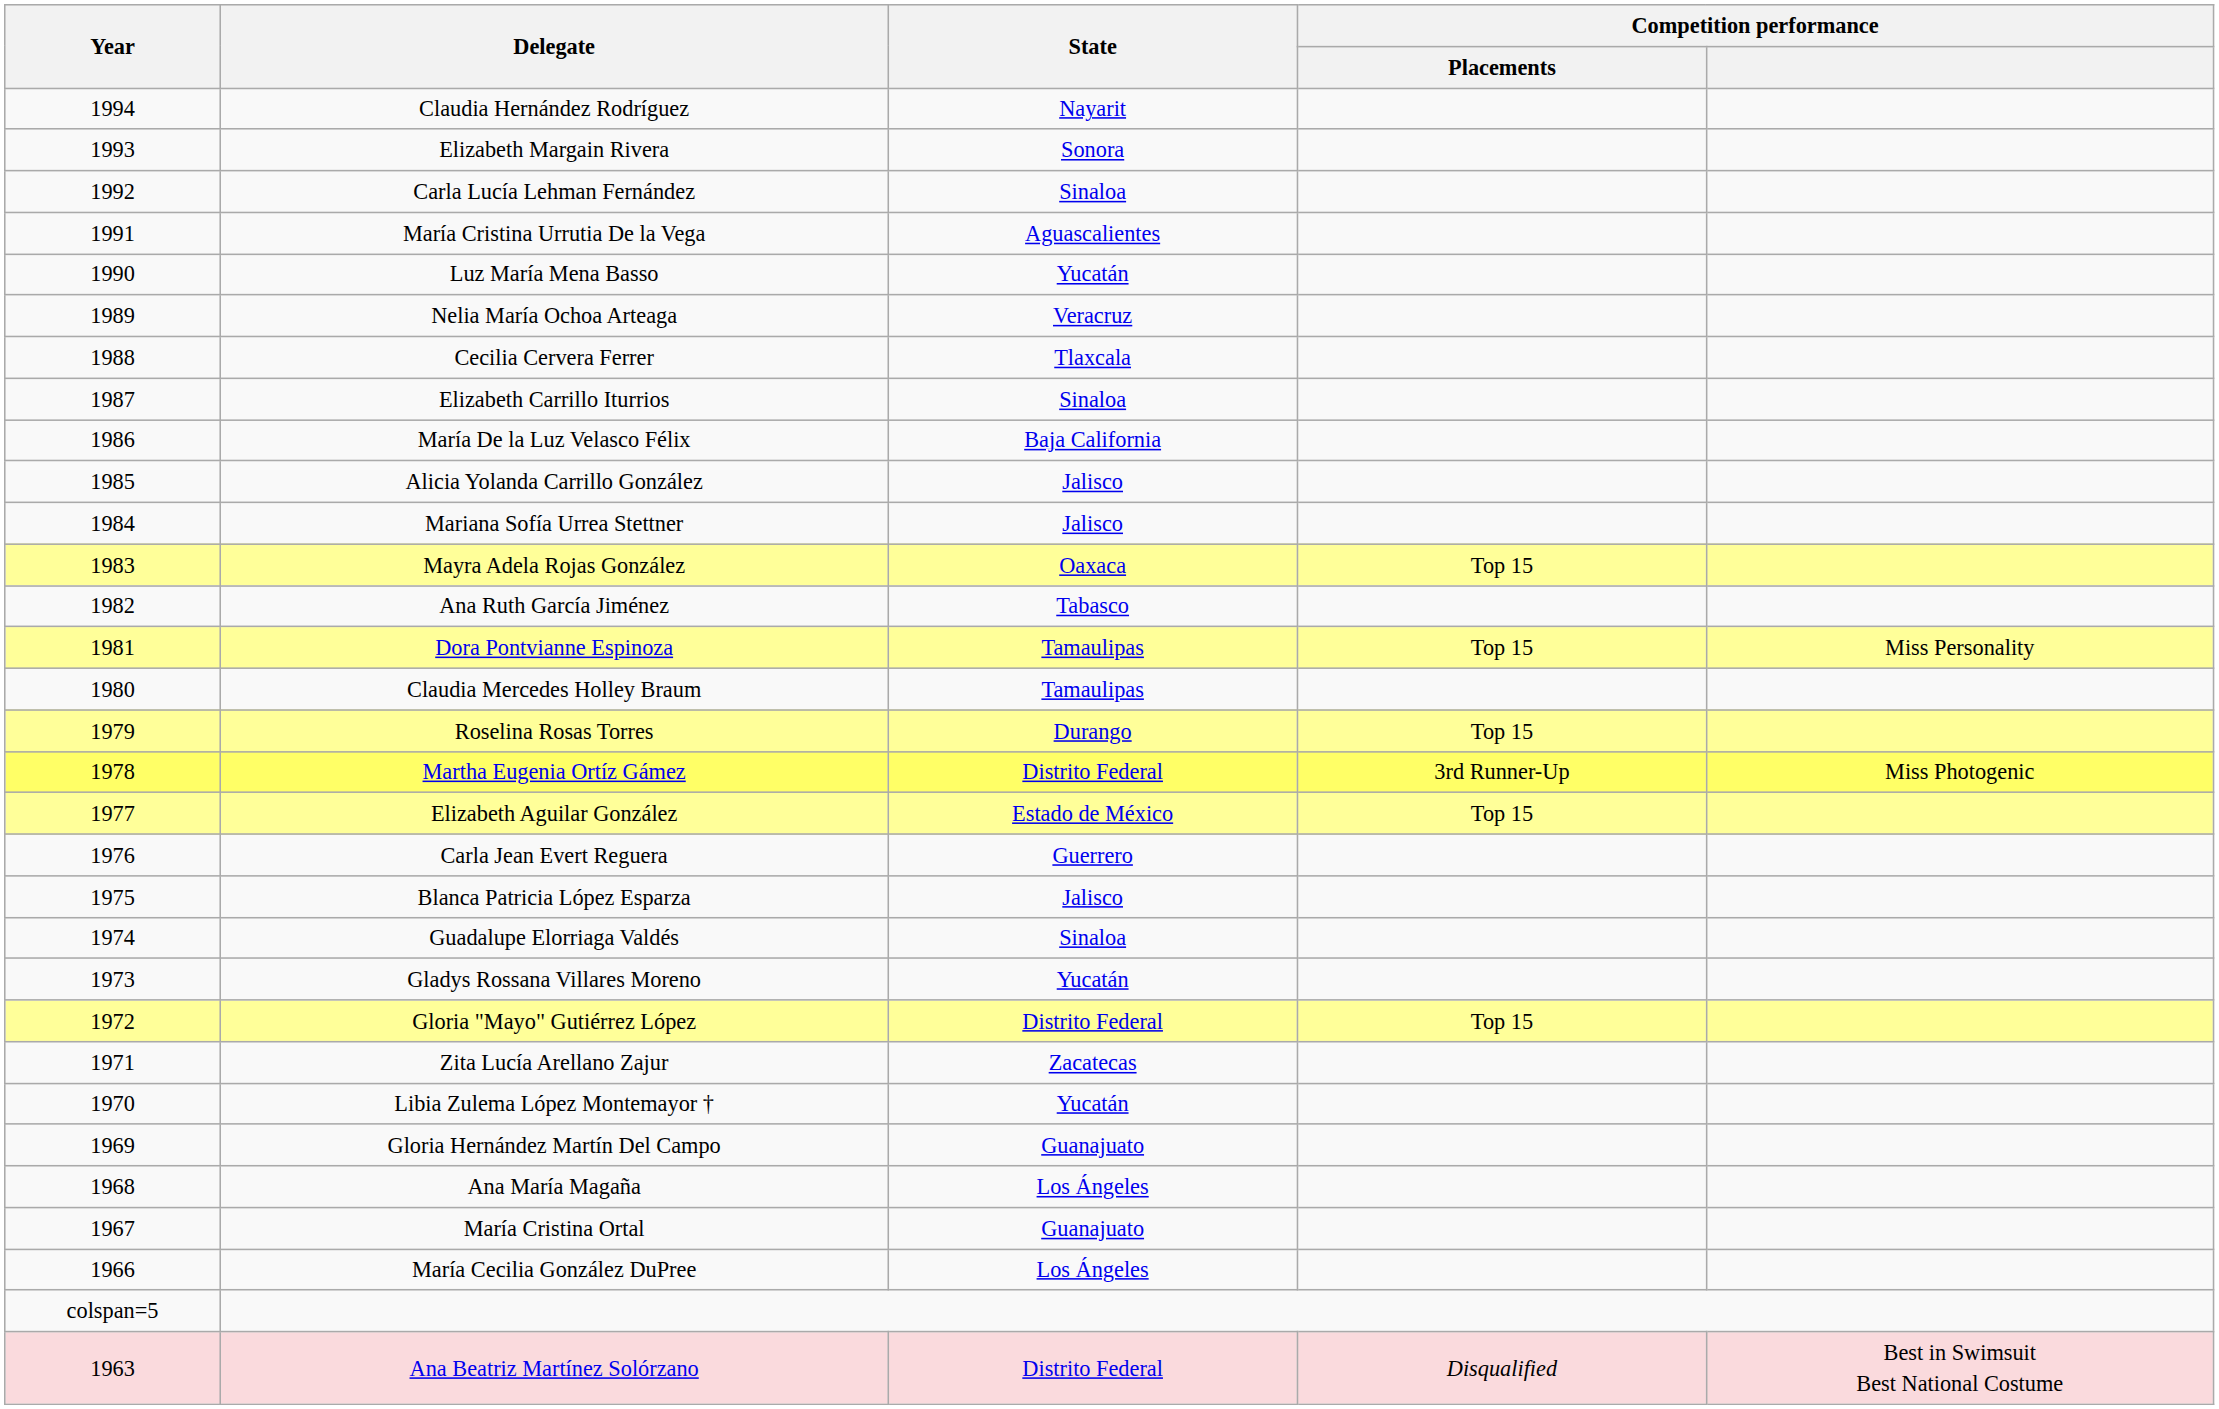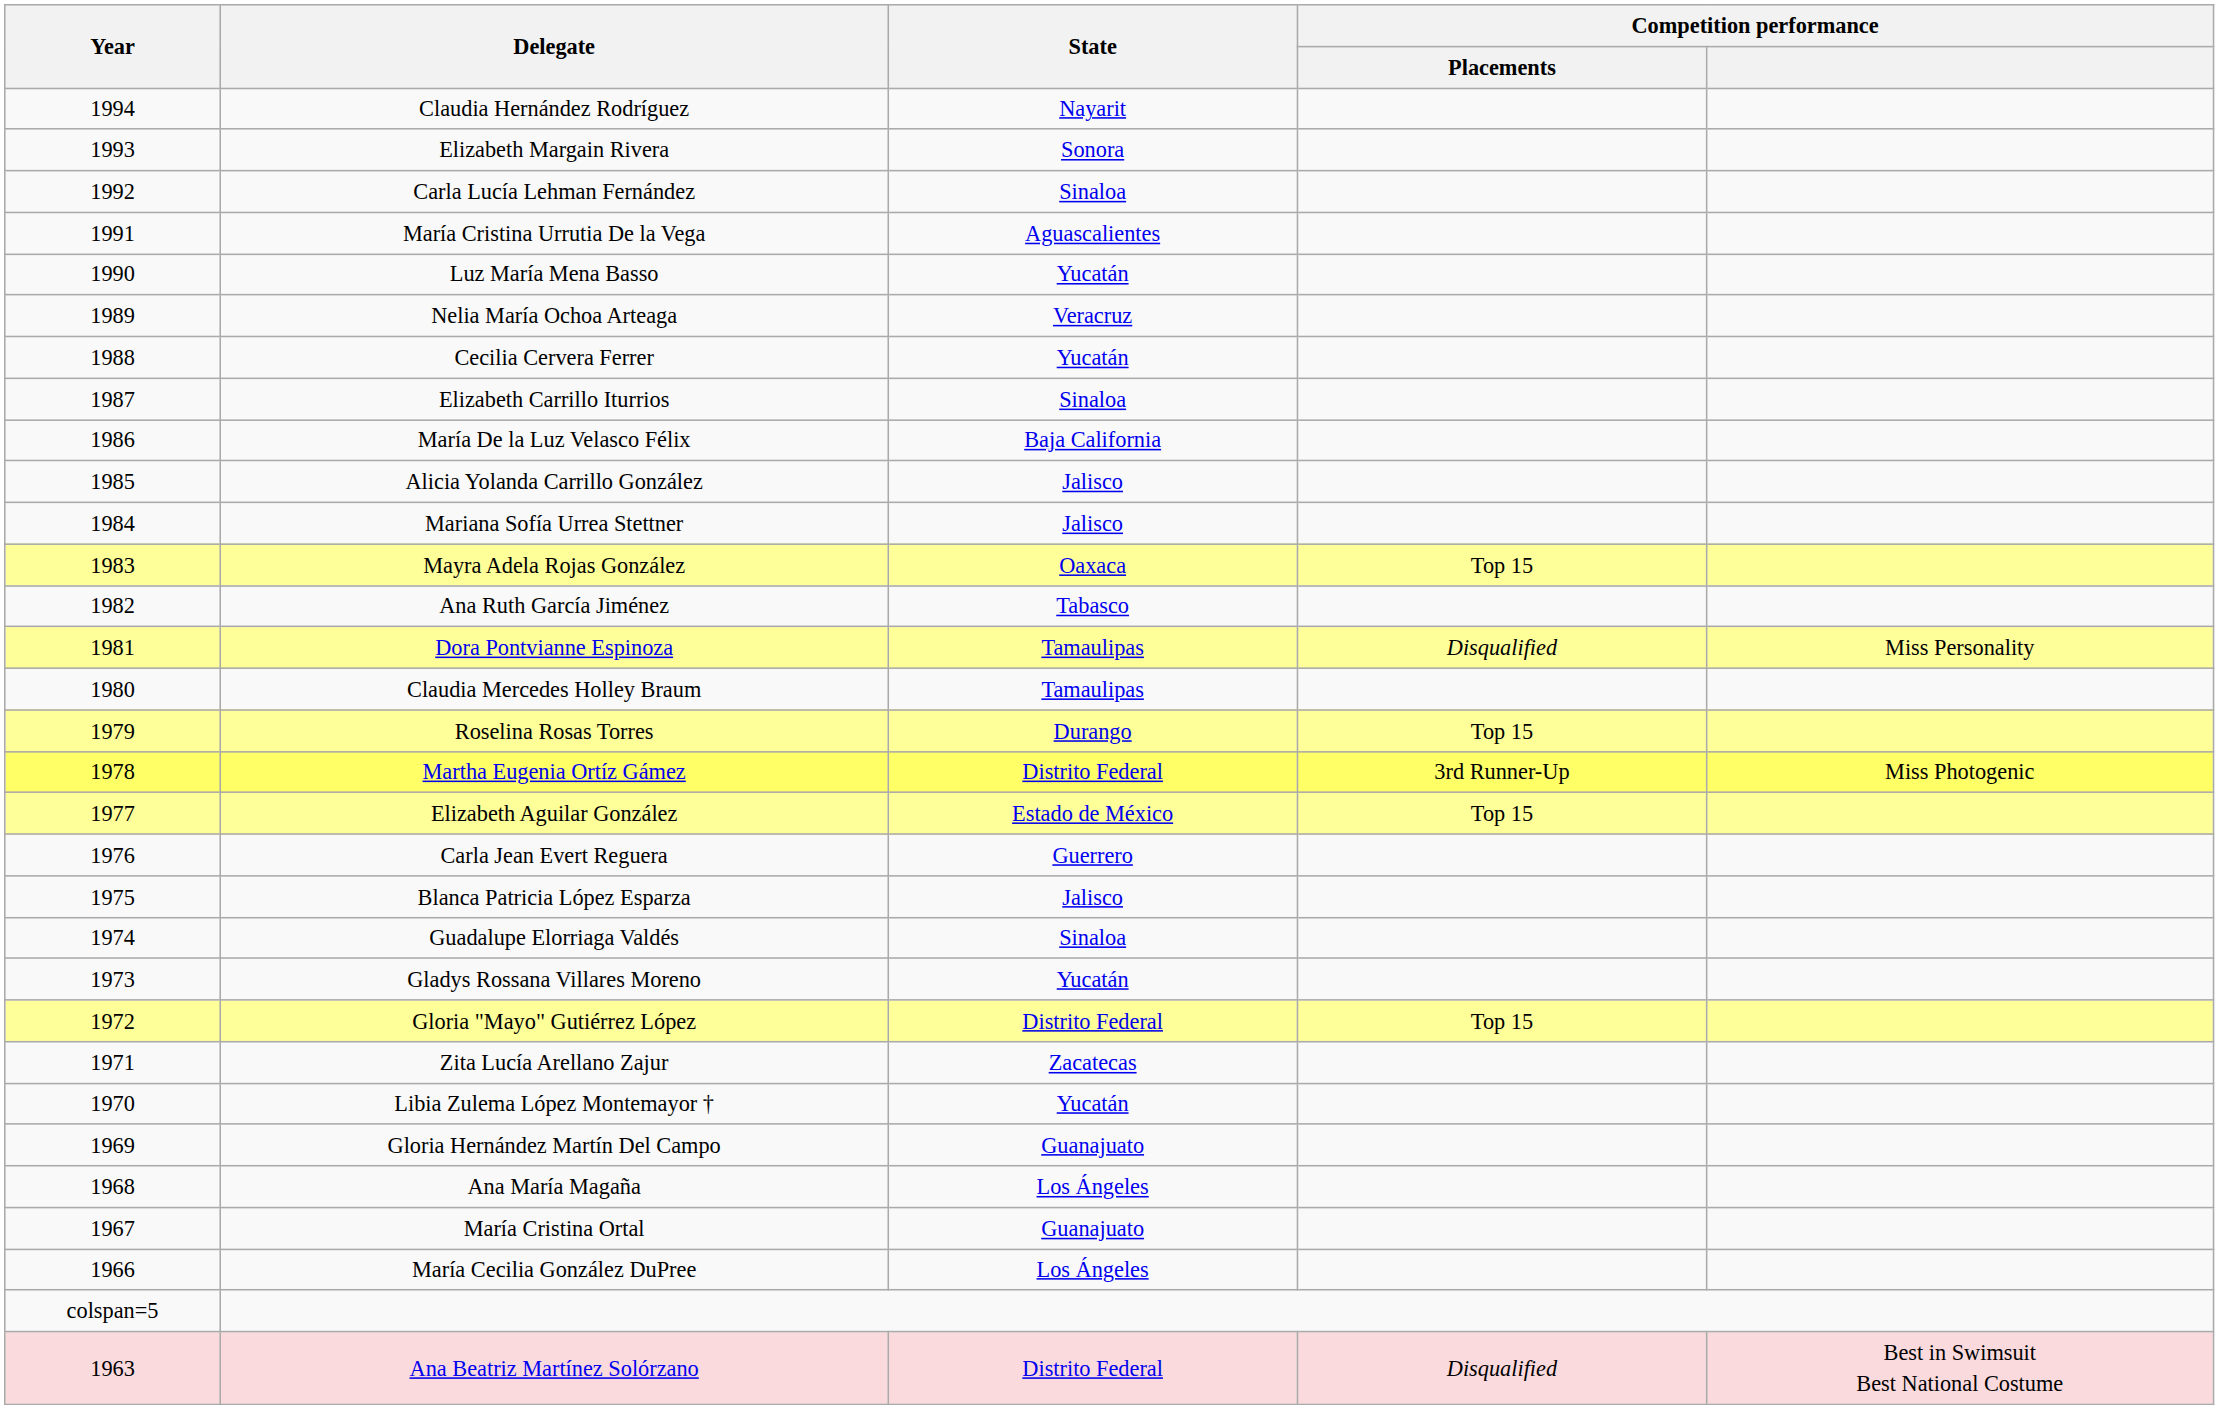(1093, 358) Tlaxcala -> (1093, 358) Yucatán
(1502, 648) Top 15 -> (1502, 648) Disqualified
